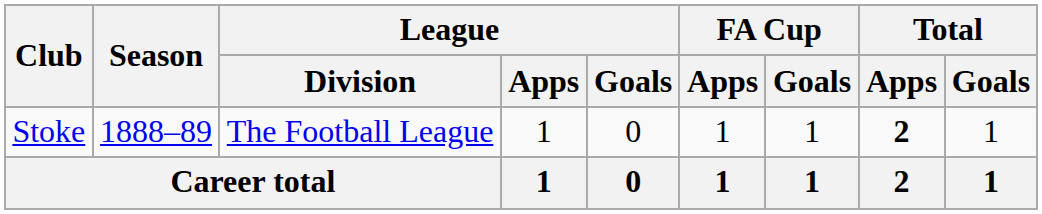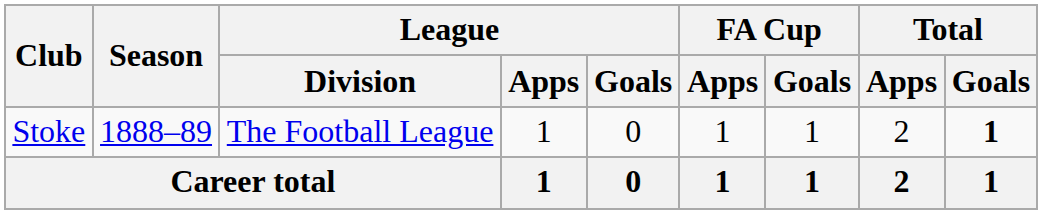(902, 131) bold -> (902, 131) normal
(991, 131) normal -> (991, 131) bold
